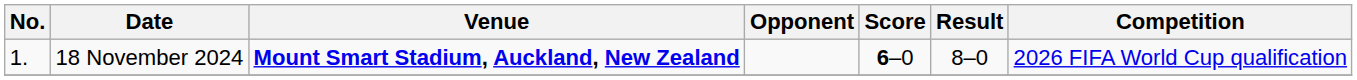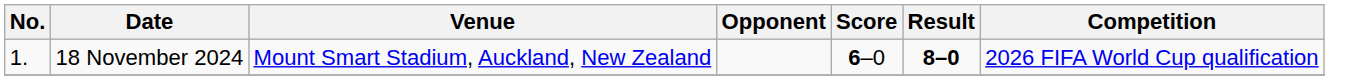(497, 57) bold -> (482, 57) normal
(970, 57) normal -> (941, 57) bold
